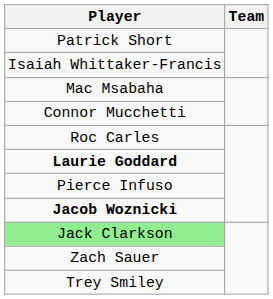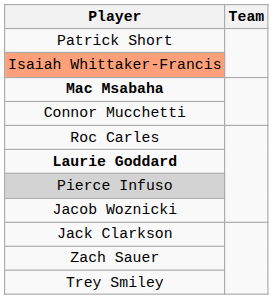(115, 65) no background -> (115, 65) lightsalmon background
(115, 89) normal -> (115, 89) bold
(115, 186) no background -> (115, 186) lightgrey background
(115, 210) bold -> (115, 210) normal
(115, 234) lightgreen background -> (115, 234) no background
